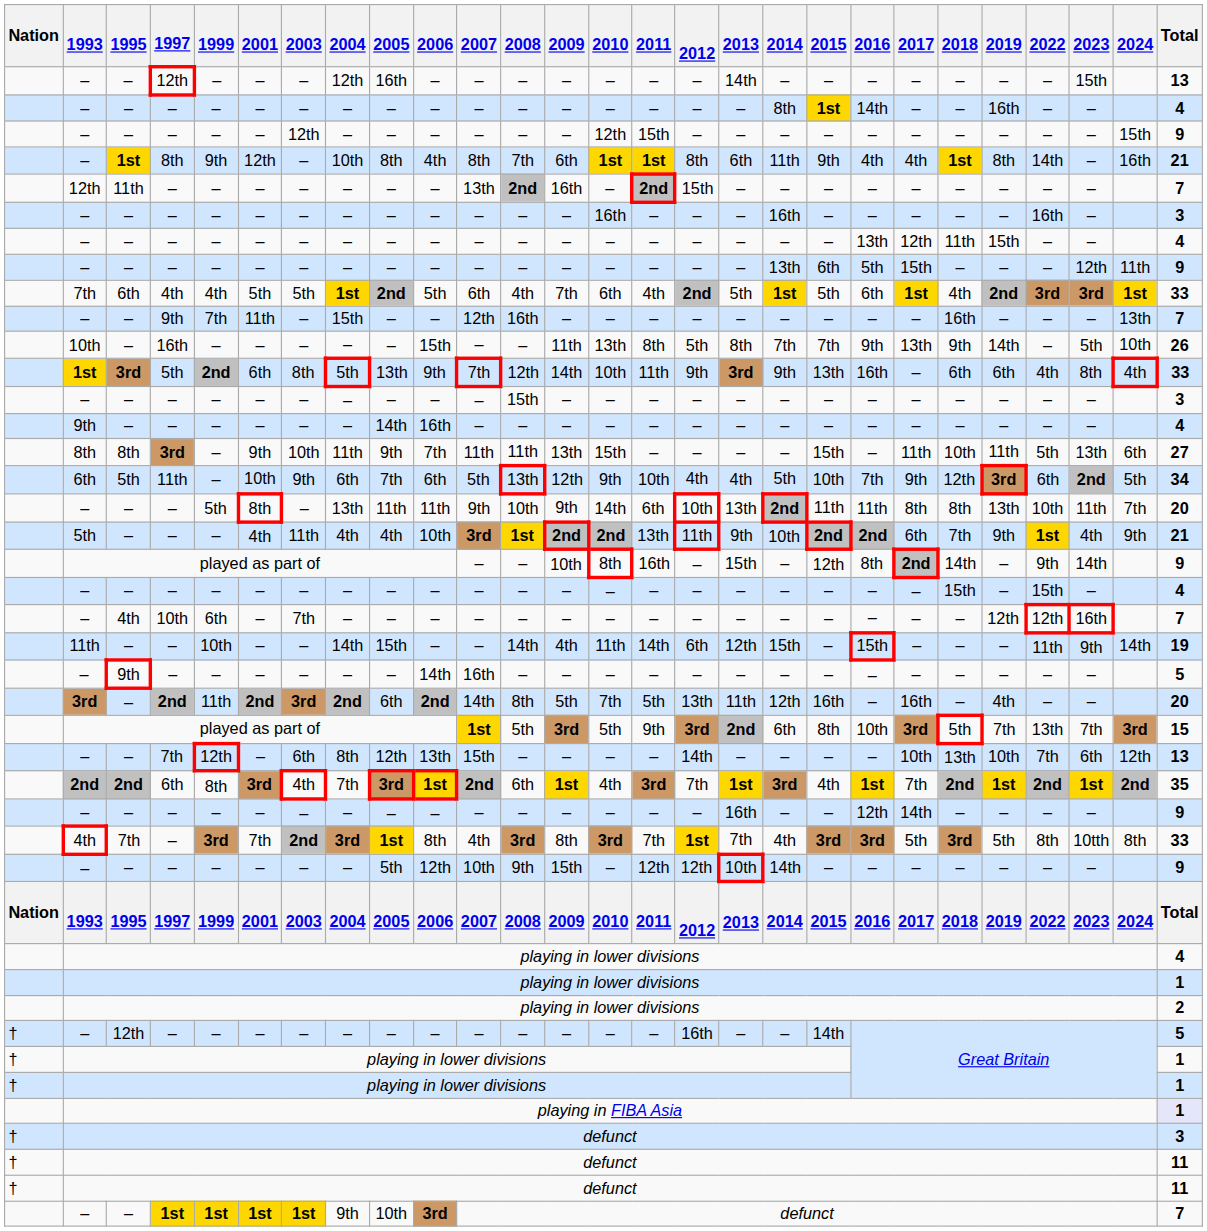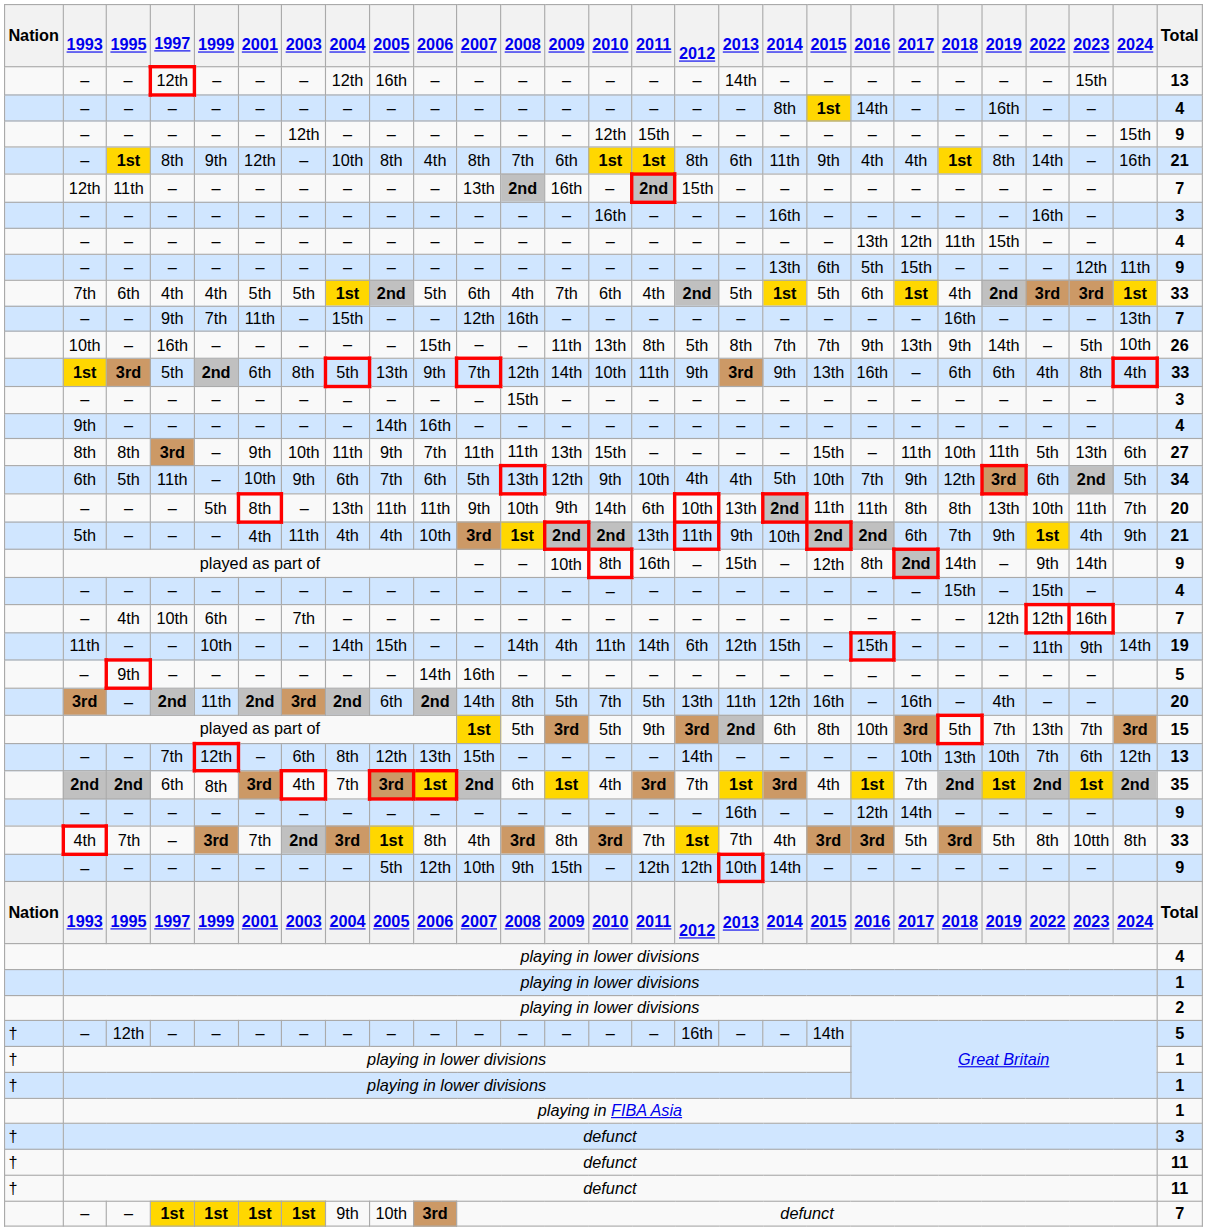(1180, 1111) lavender background -> (1180, 1111) no background
